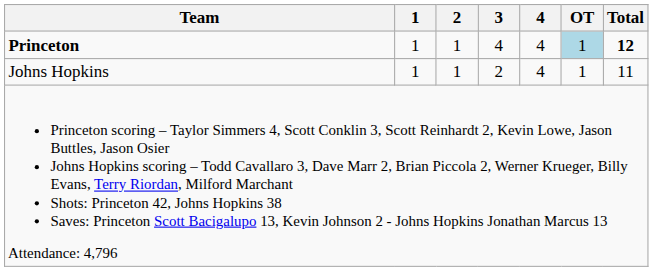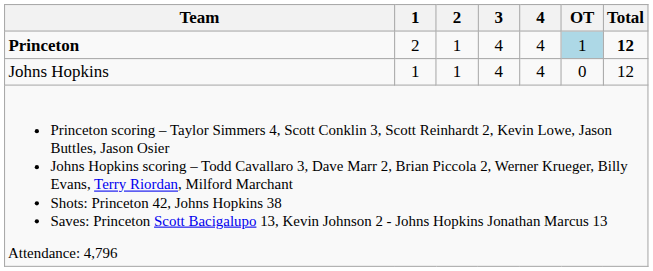(415, 44) 1 -> (415, 44) 2
(499, 71) 2 -> (499, 71) 4
(582, 71) 1 -> (582, 71) 0
(625, 71) 11 -> (625, 71) 12
